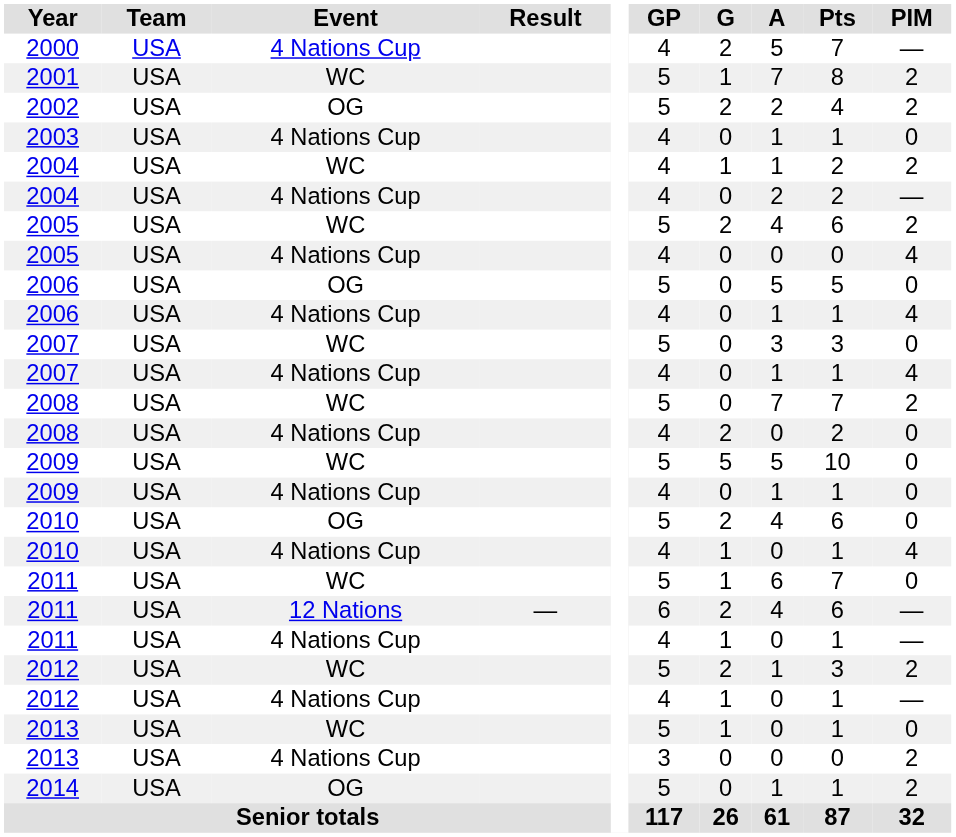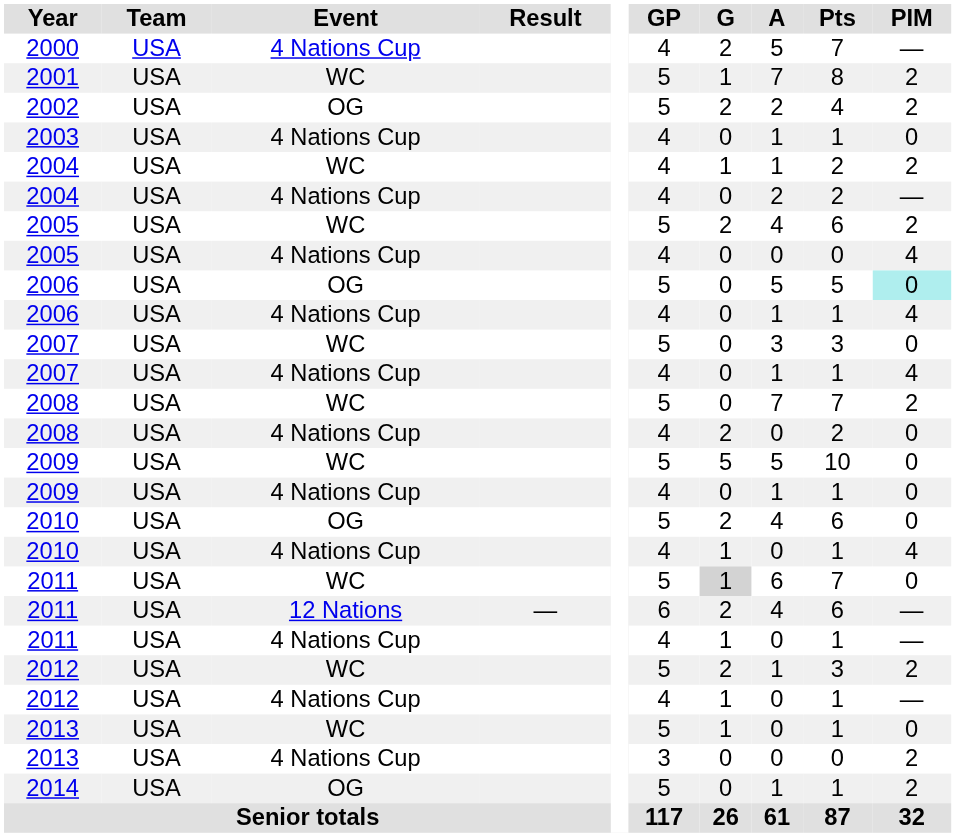(912, 284) no background -> (912, 284) paleturquoise background
(726, 580) no background -> (726, 580) lightgrey background
